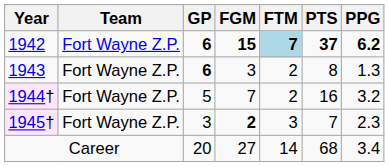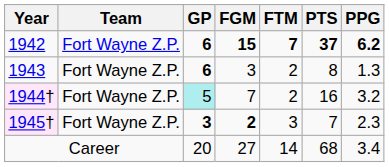(293, 44) lightblue background -> (293, 44) no background
(207, 97) no background -> (207, 97) paleturquoise background
(207, 123) normal -> (207, 123) bold
